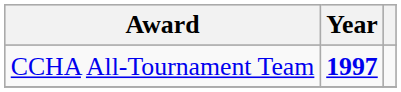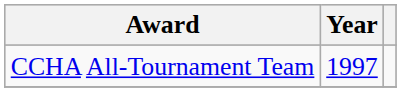(352, 65) bold -> (352, 65) normal
